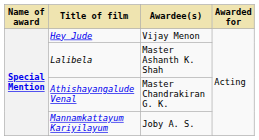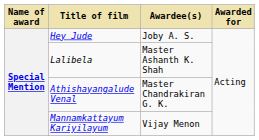(171, 36) Vijay Menon -> (168, 36) Joby A. S.
(168, 123) Joby A. S. -> (171, 123) Vijay Menon
